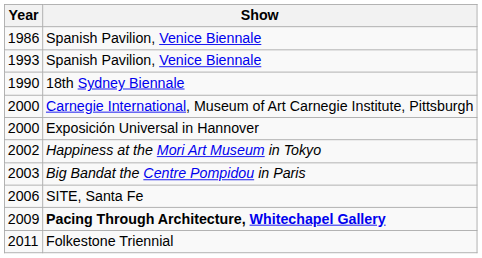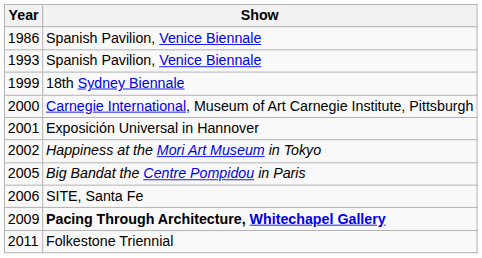(24, 83) 1990 -> (24, 83) 1999
(24, 128) 2000 -> (24, 128) 2001
(24, 173) 2003 -> (24, 173) 2005
